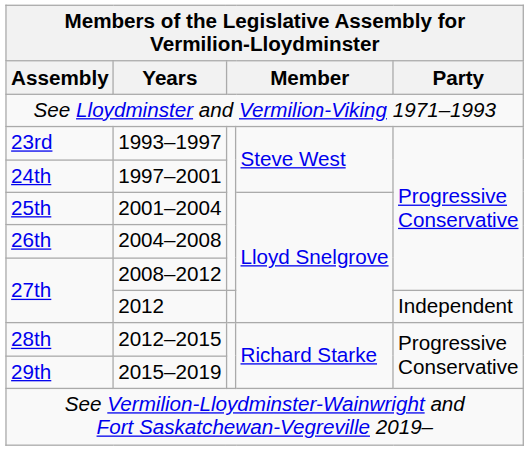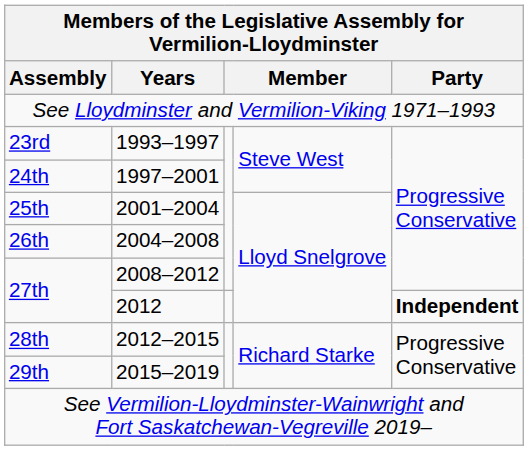(455, 306) normal -> (457, 306) bold
